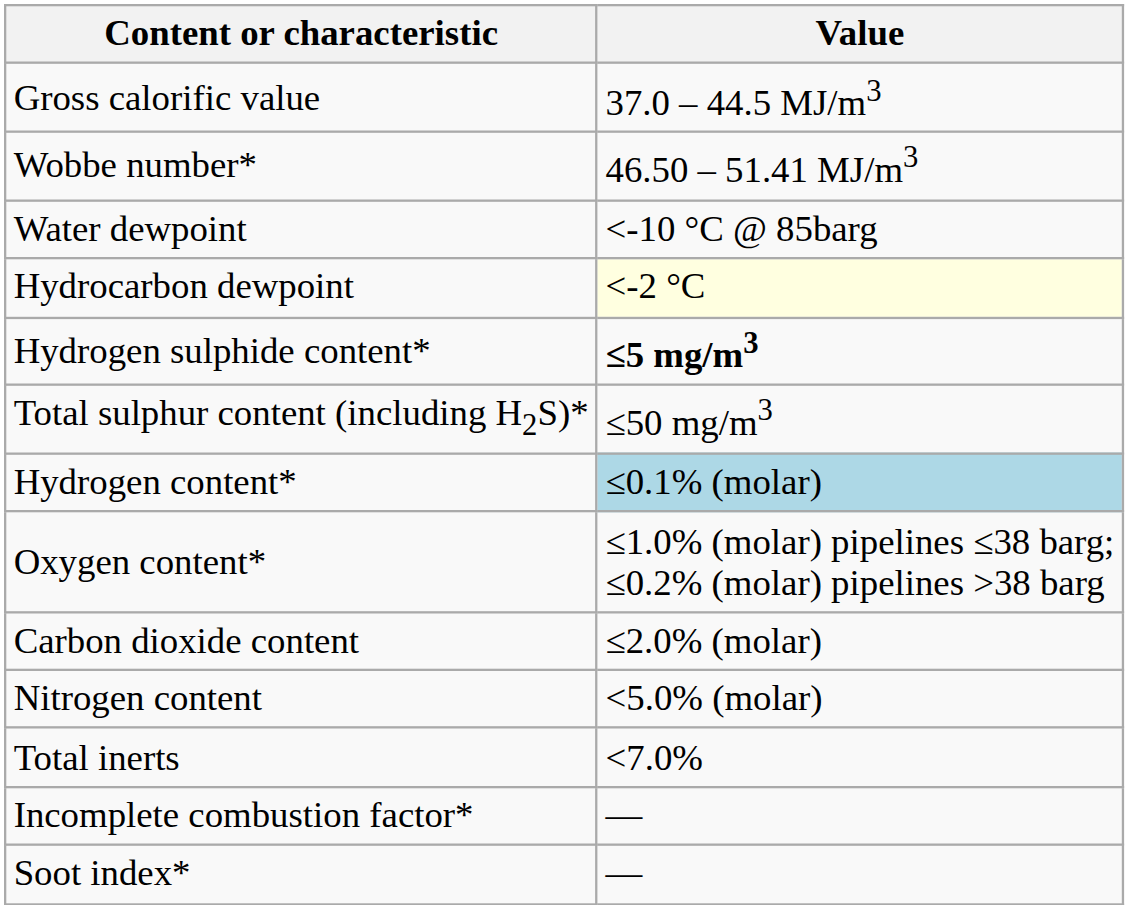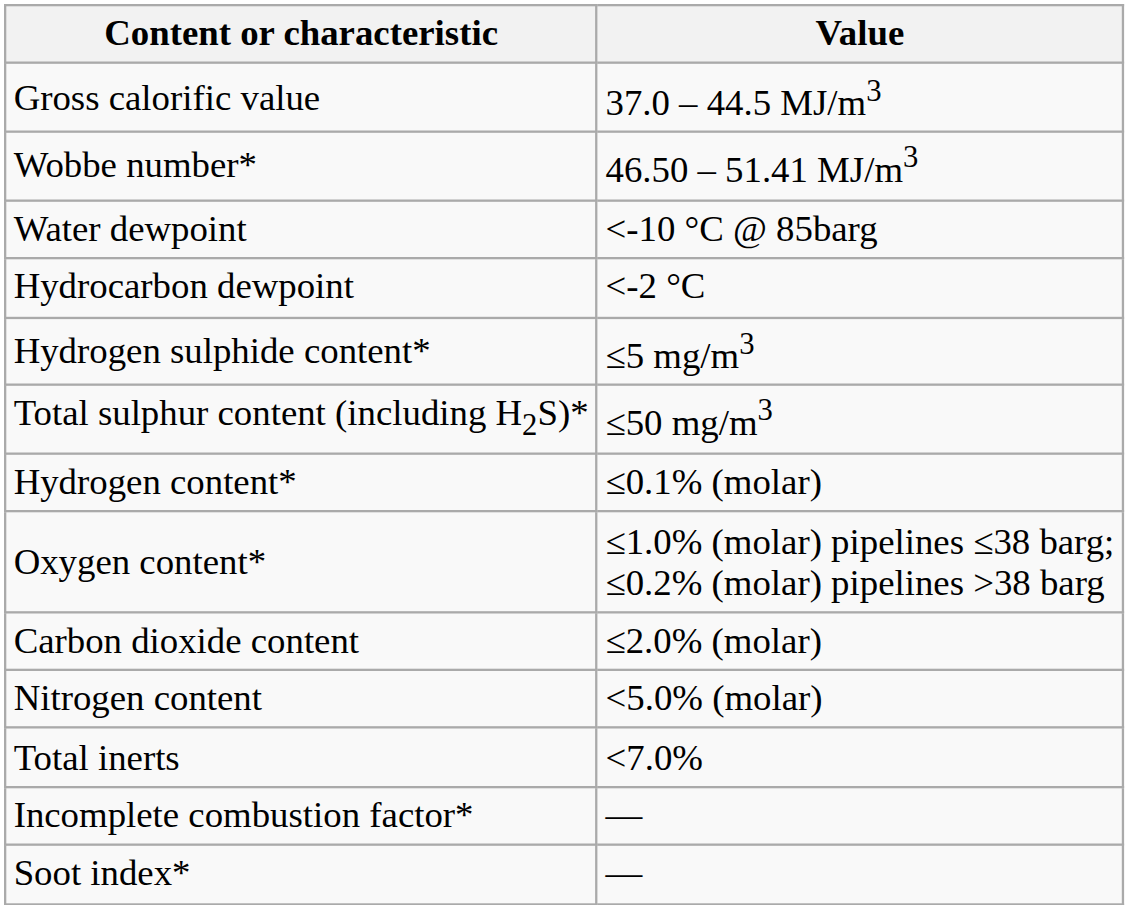(655, 287) lightyellow background -> (655, 287) no background
(682, 350) bold -> (680, 350) normal
(714, 482) lightblue background -> (714, 482) no background
